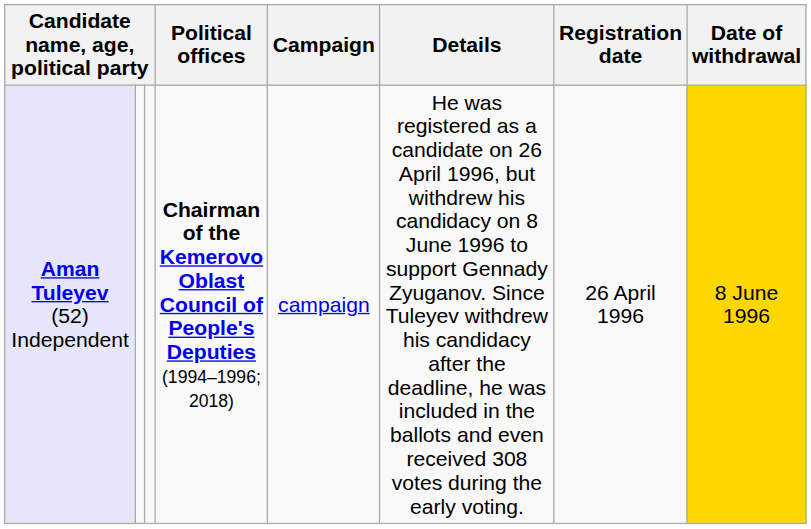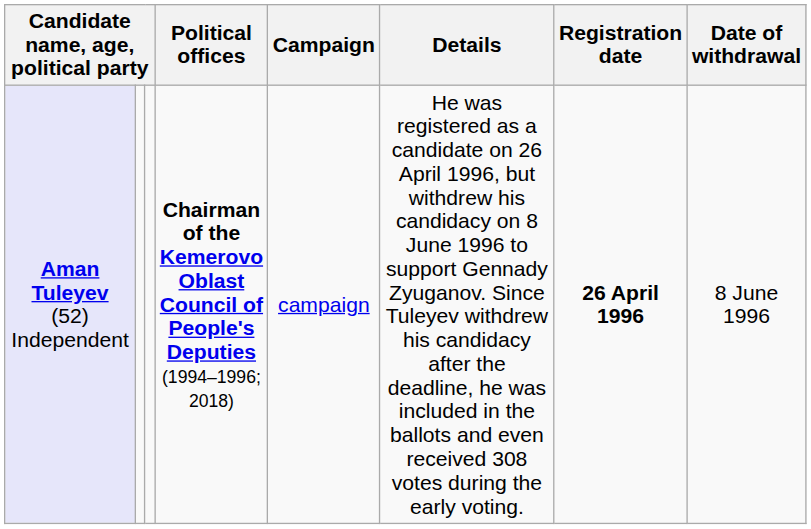(621, 304) normal -> (621, 304) bold
(746, 304) gold background -> (746, 304) no background
